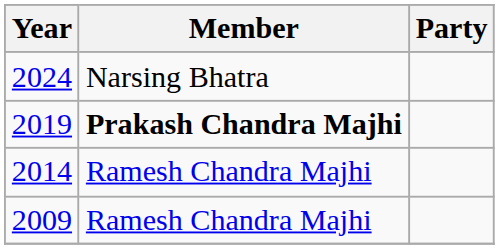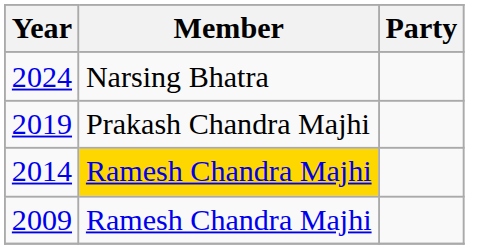(244, 123) bold -> (228, 123) normal
(229, 171) no background -> (229, 171) gold background
